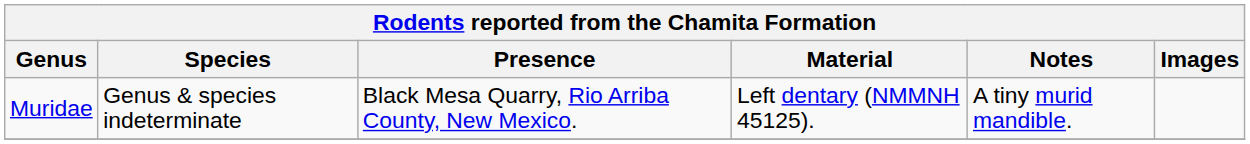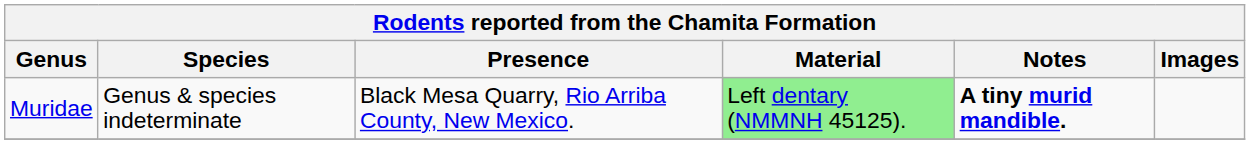(848, 108) no background -> (817, 108) lightgreen background
(1033, 108) normal -> (1026, 108) bold
